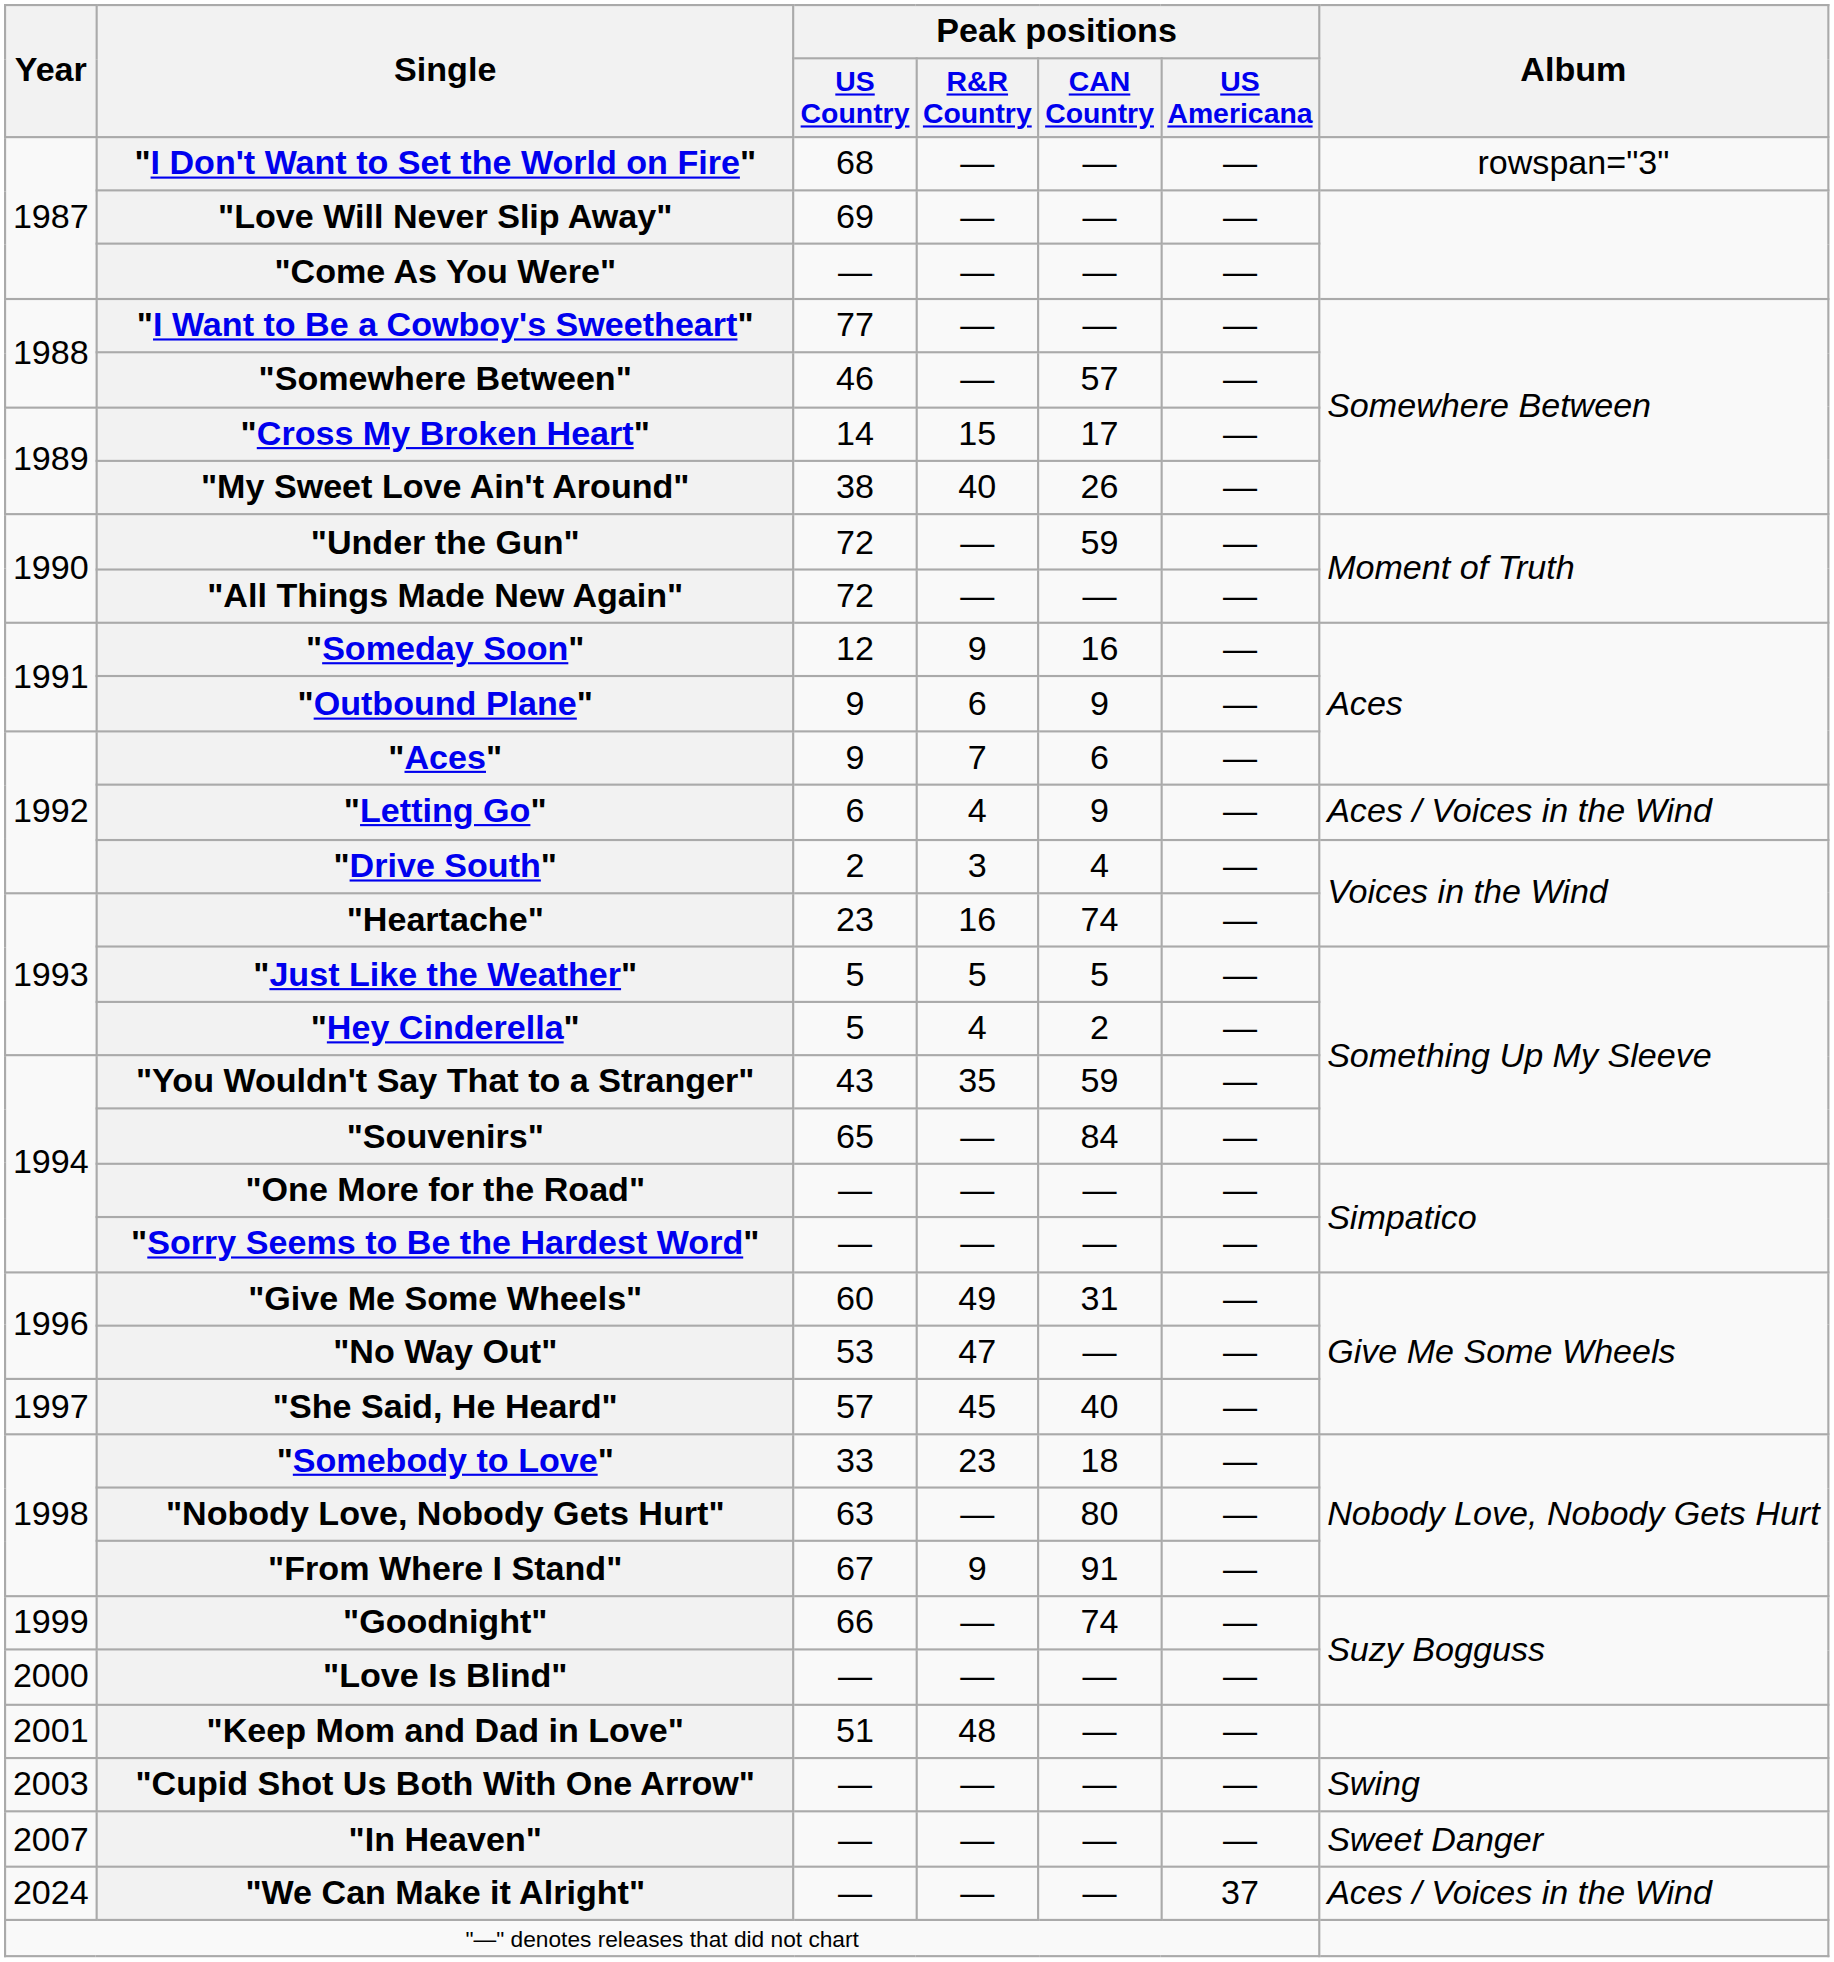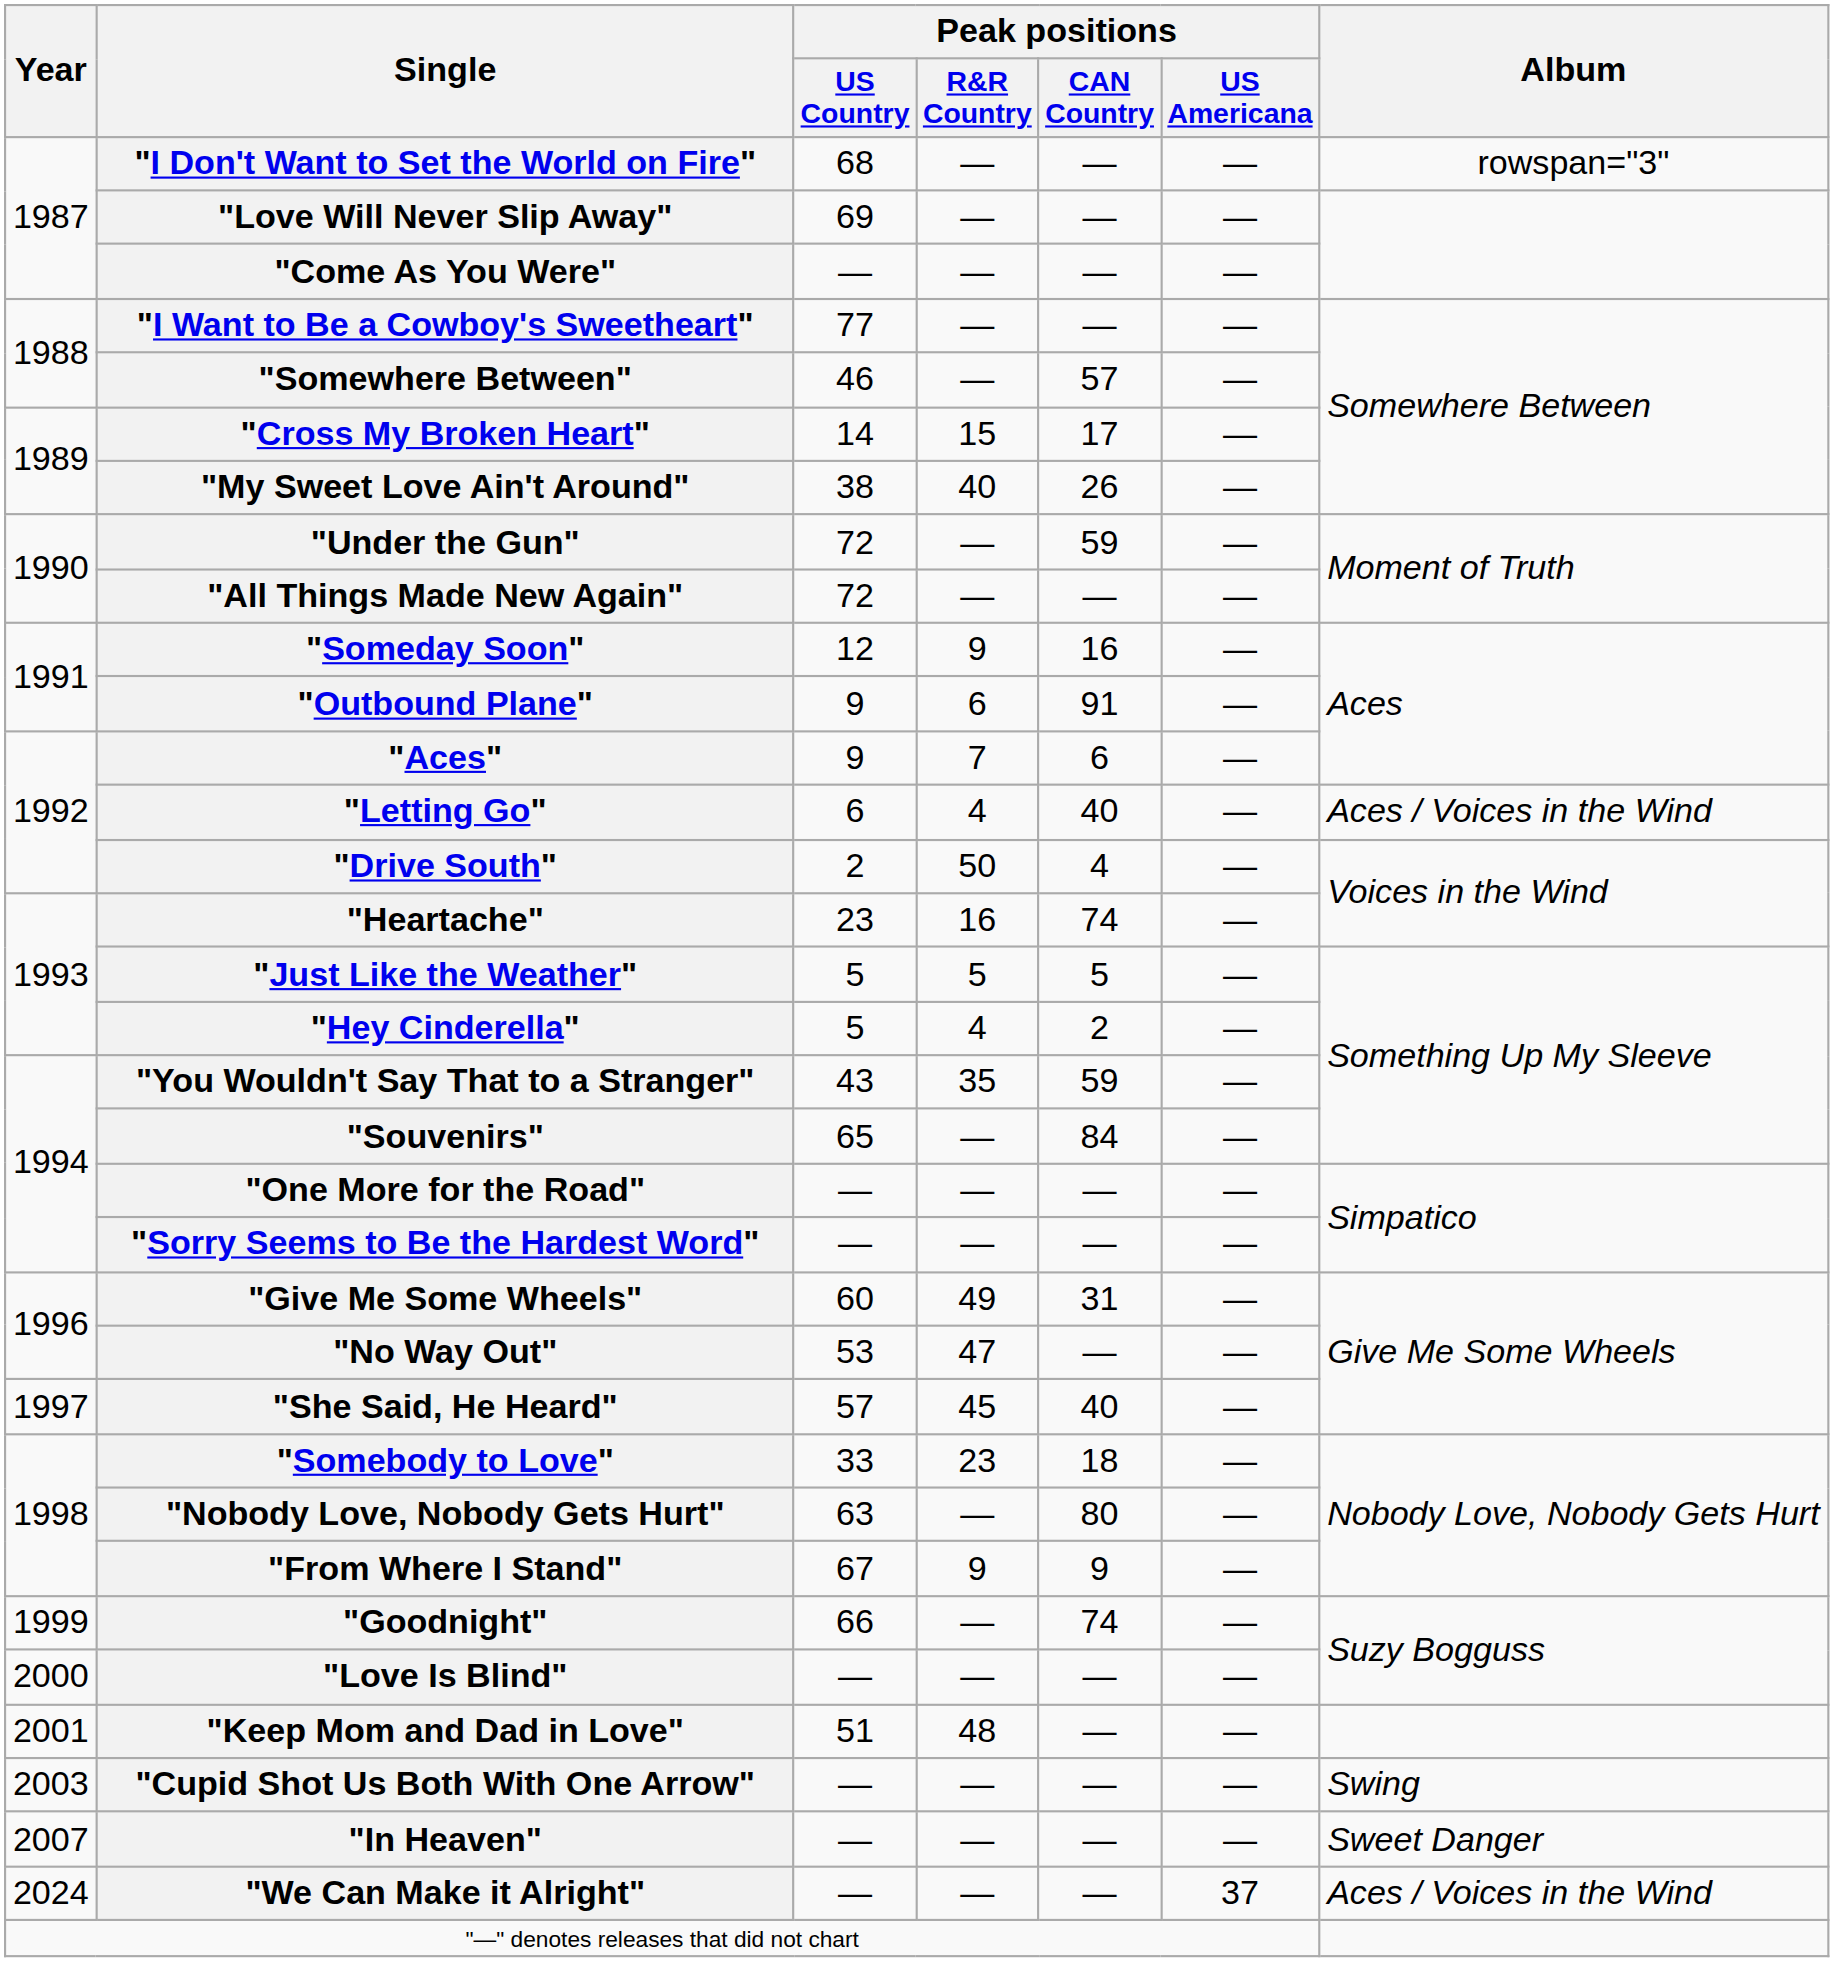(1100, 703) 9 -> (1100, 703) 91
(1100, 811) 9 -> (1100, 811) 40
(977, 865) 3 -> (977, 865) 50
(1100, 1568) 91 -> (1100, 1568) 9
